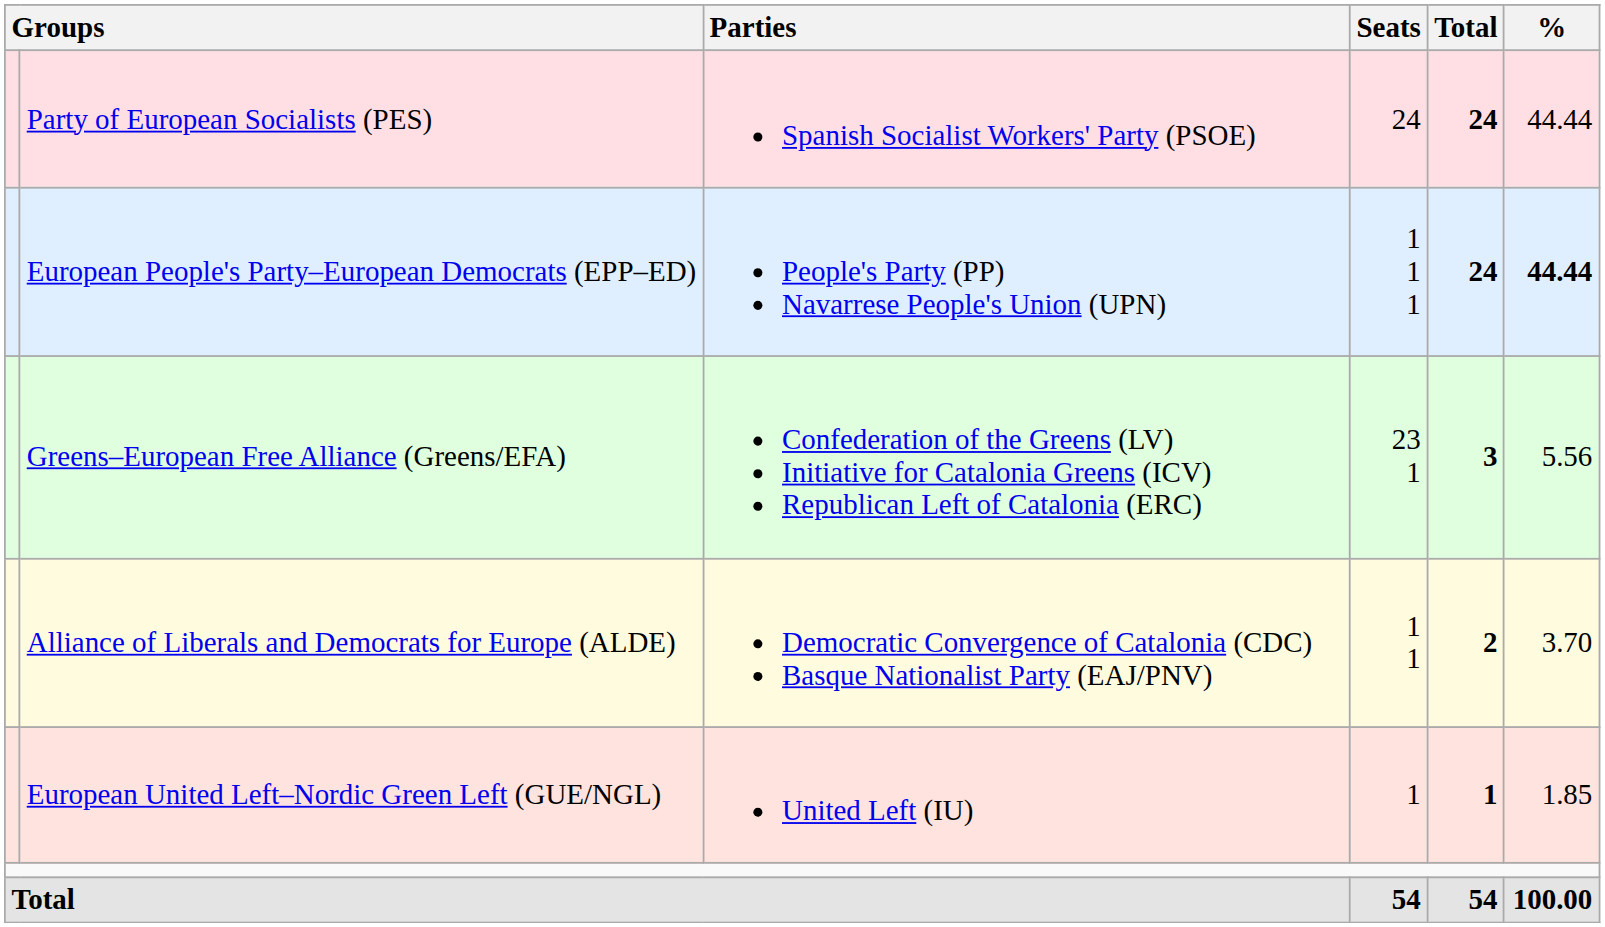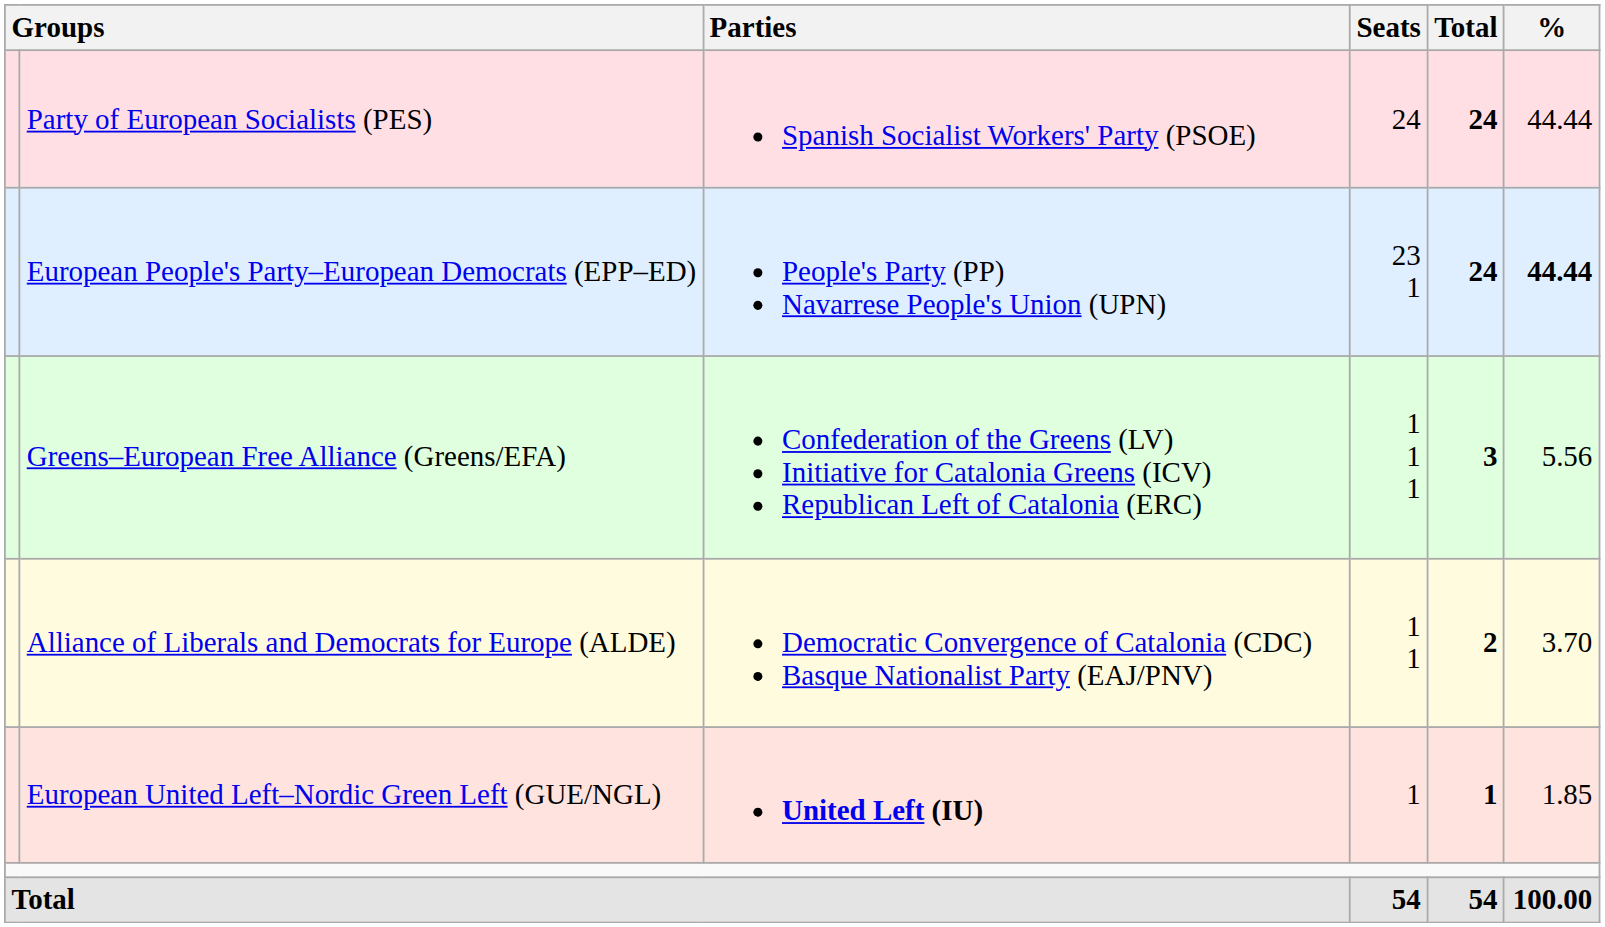(1414, 271) 1 1 1 -> (1406, 271) 23 1
(1406, 456) 23 1 -> (1414, 456) 1 1 1
(1026, 811) normal -> (1026, 811) bold
